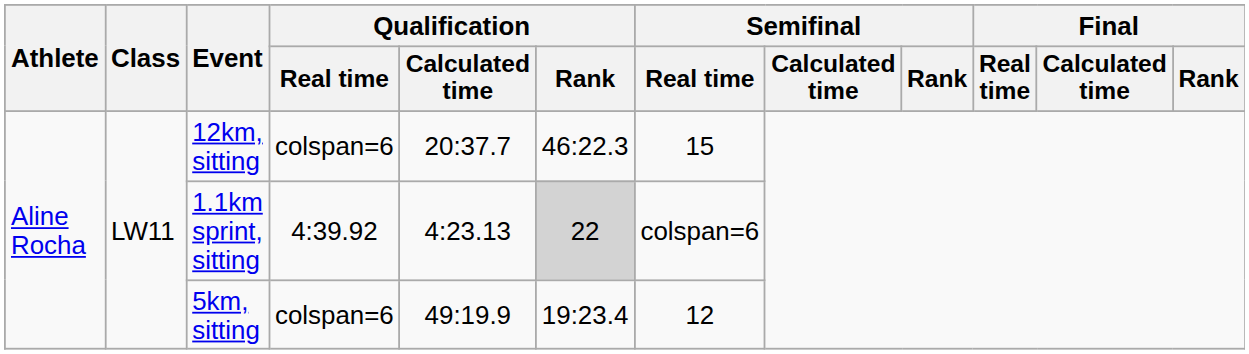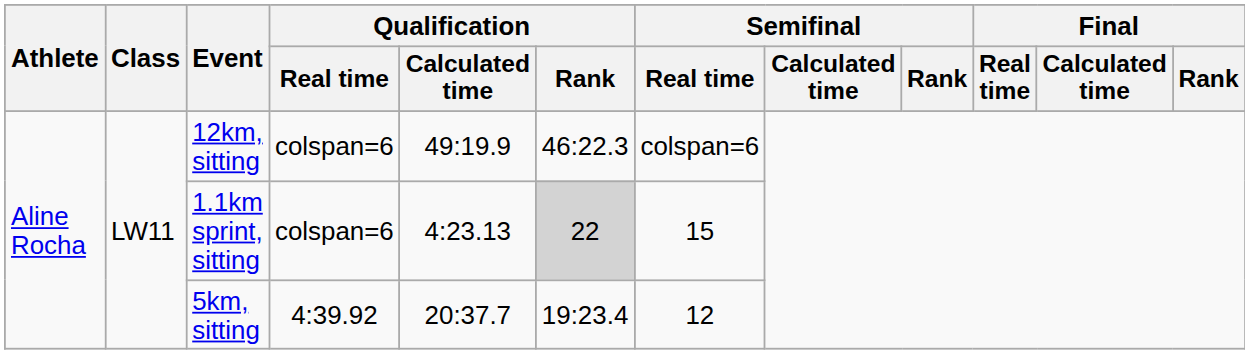(468, 147) 20:37.7 -> (468, 147) 49:19.9
(700, 147) 15 -> (700, 147) colspan=6
(334, 231) 4:39.92 -> (334, 231) colspan=6
(700, 231) colspan=6 -> (700, 231) 15
(334, 315) colspan=6 -> (334, 315) 4:39.92
(468, 315) 49:19.9 -> (468, 315) 20:37.7
